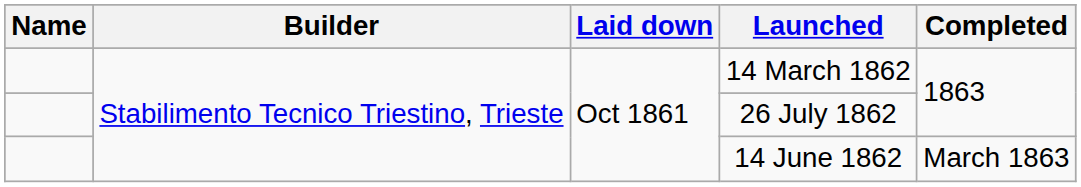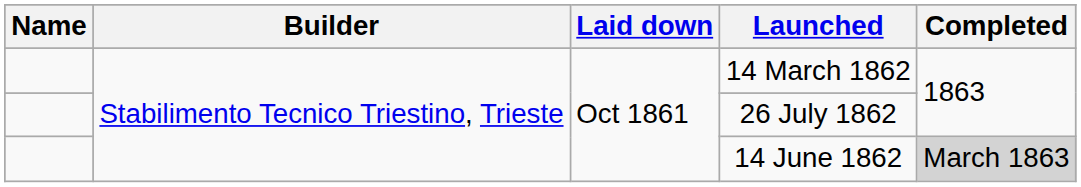(996, 158) no background -> (996, 158) lightgrey background
